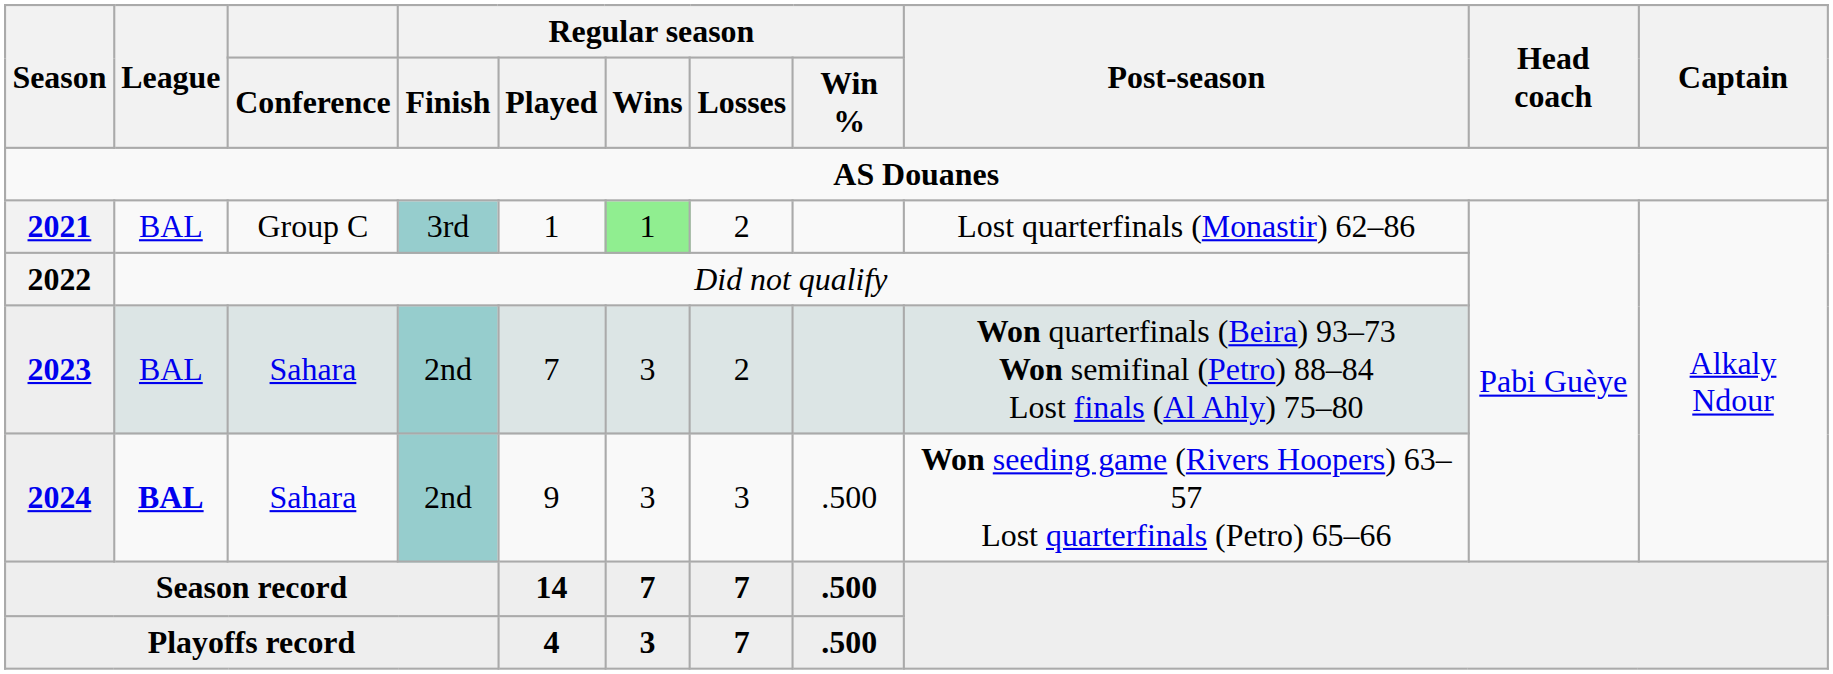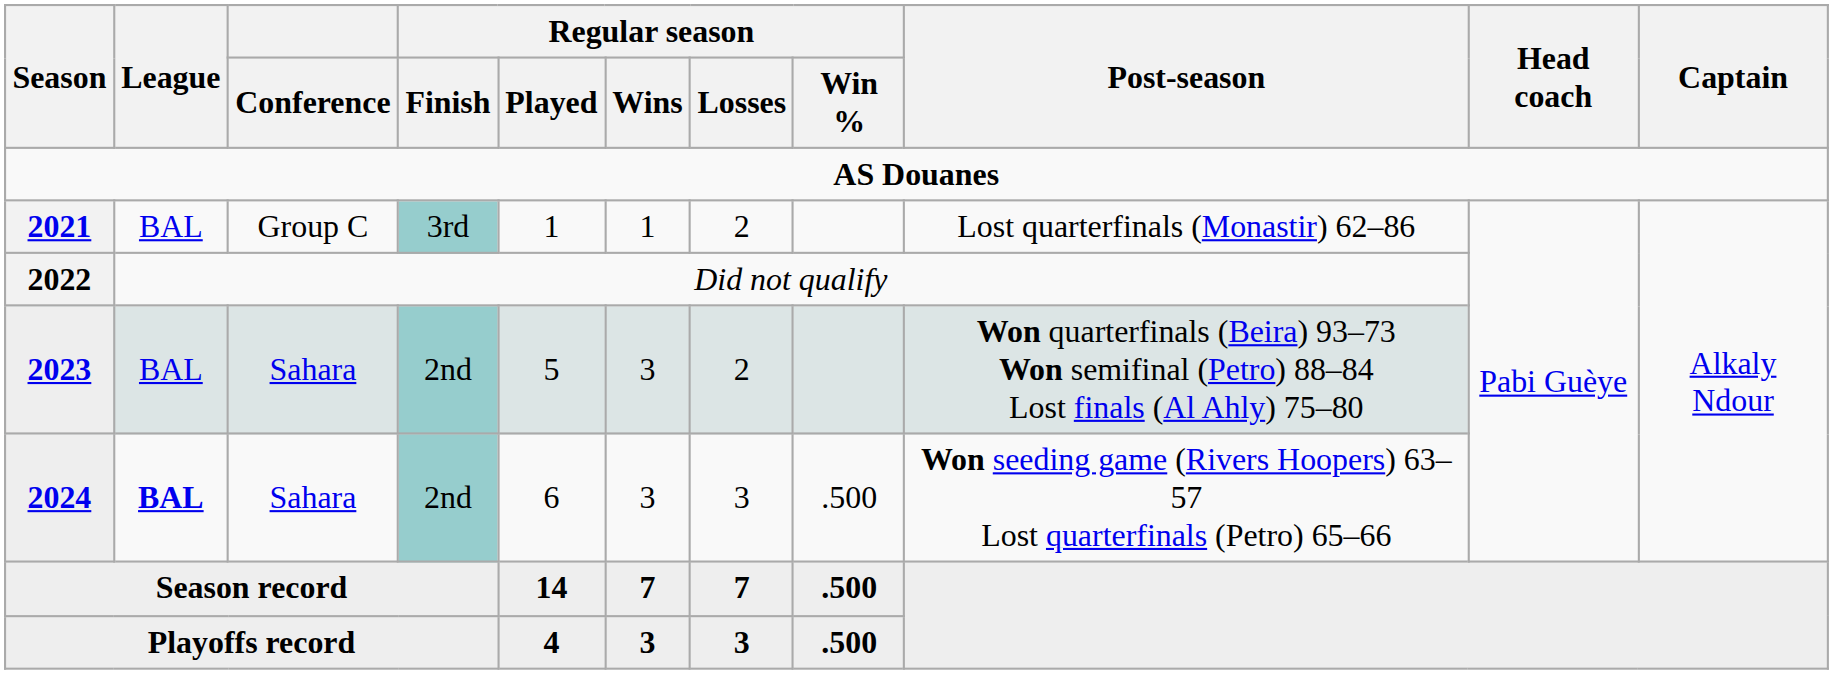(648, 226) lightgreen background -> (648, 226) no background
(551, 369) 7 -> (551, 369) 5
(551, 497) 9 -> (551, 497) 6
(742, 641) 7 -> (742, 641) 3
